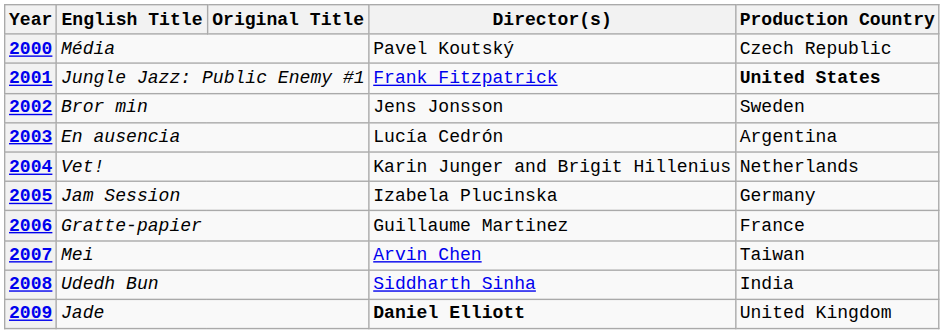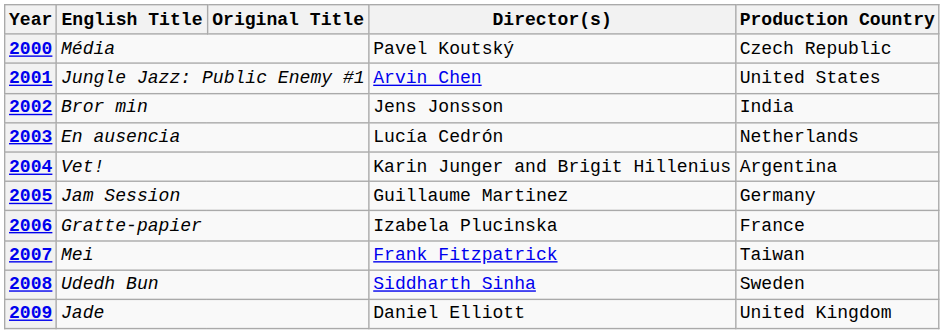(465, 78) Frank Fitzpatrick -> (427, 78) Arvin Chen
(810, 78) bold -> (810, 78) normal
(772, 108) Sweden -> (767, 108) India
(788, 137) Argentina -> (799, 137) Netherlands
(799, 167) Netherlands -> (788, 167) Argentina
(465, 196) Izabela Plucinska -> (471, 196) Guillaume Martinez
(471, 226) Guillaume Martinez -> (465, 226) Izabela Plucinska
(427, 255) Arvin Chen -> (465, 255) Frank Fitzpatrick
(767, 284) India -> (772, 284) Sweden
(449, 314) bold -> (449, 314) normal
